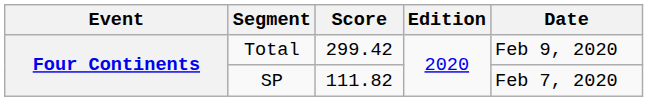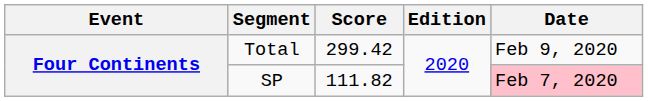(556, 80) no background -> (556, 80) pink background
